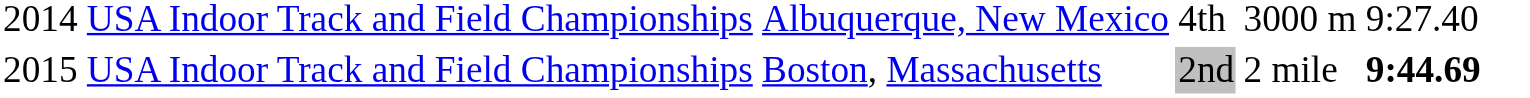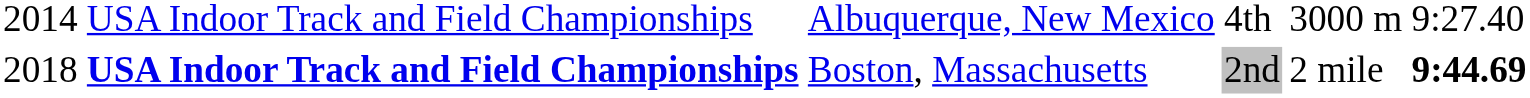(40, 69) 2015 -> (40, 69) 2018
(420, 69) normal -> (443, 69) bold
